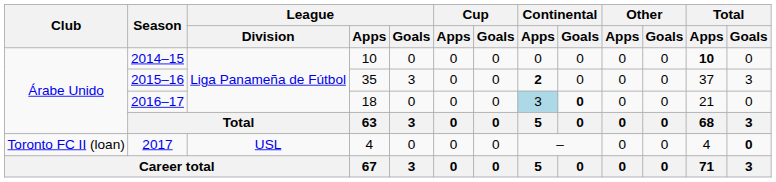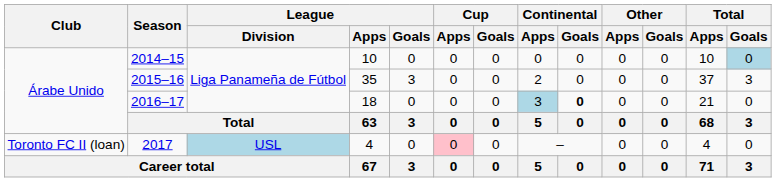(707, 58) bold -> (707, 58) normal
(749, 58) no background -> (749, 58) lightblue background
(538, 79) bold -> (538, 79) normal
(268, 144) no background -> (268, 144) lightblue background
(454, 144) no background -> (454, 144) pink background
(749, 144) bold -> (749, 144) normal
